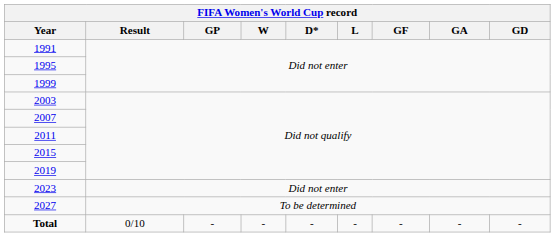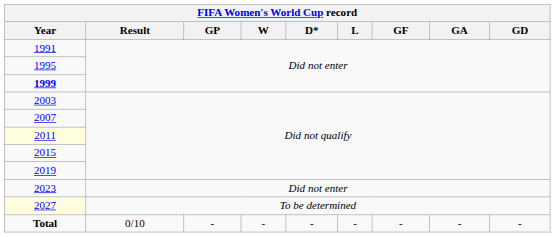(45, 83) normal -> (45, 83) bold
(45, 135) no background -> (45, 135) lightyellow background
(45, 205) no background -> (45, 205) lightyellow background
